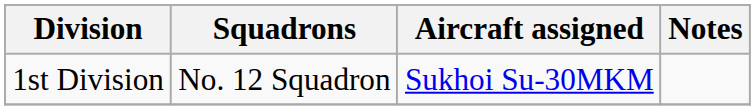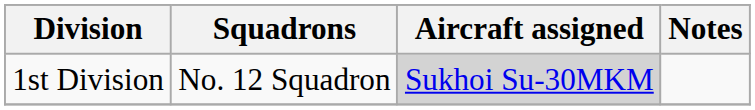(529, 78) no background -> (529, 78) lightgrey background
